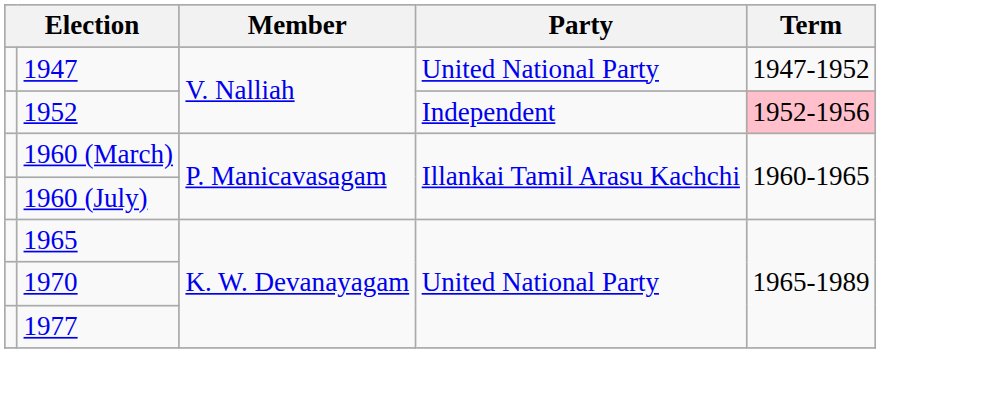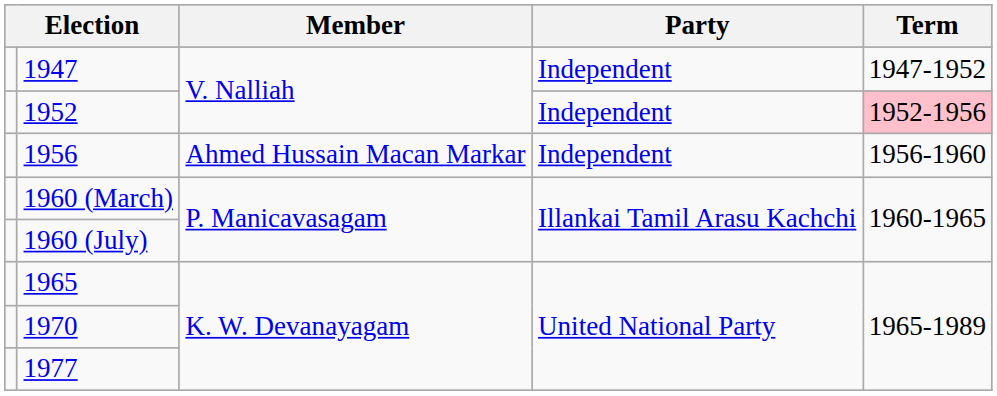(540, 68) United National Party -> (605, 68) Independent
+ row: (51, 154)
